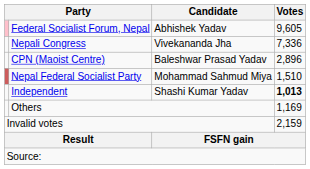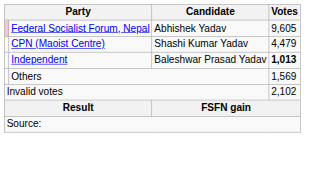- row: (49, 44)
(210, 60) Baleshwar Prasad Yadav -> (201, 44) Shashi Kumar Yadav
(289, 60) 2,896 -> (284, 44) 4,479
- row: (76, 76)
(201, 92) Shashi Kumar Yadav -> (210, 60) Baleshwar Prasad Yadav
(289, 108) 1,169 -> (284, 76) 1,569
(289, 124) 2,159 -> (284, 92) 2,102
